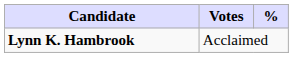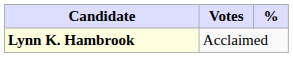(71, 40) no background -> (71, 40) lightyellow background
